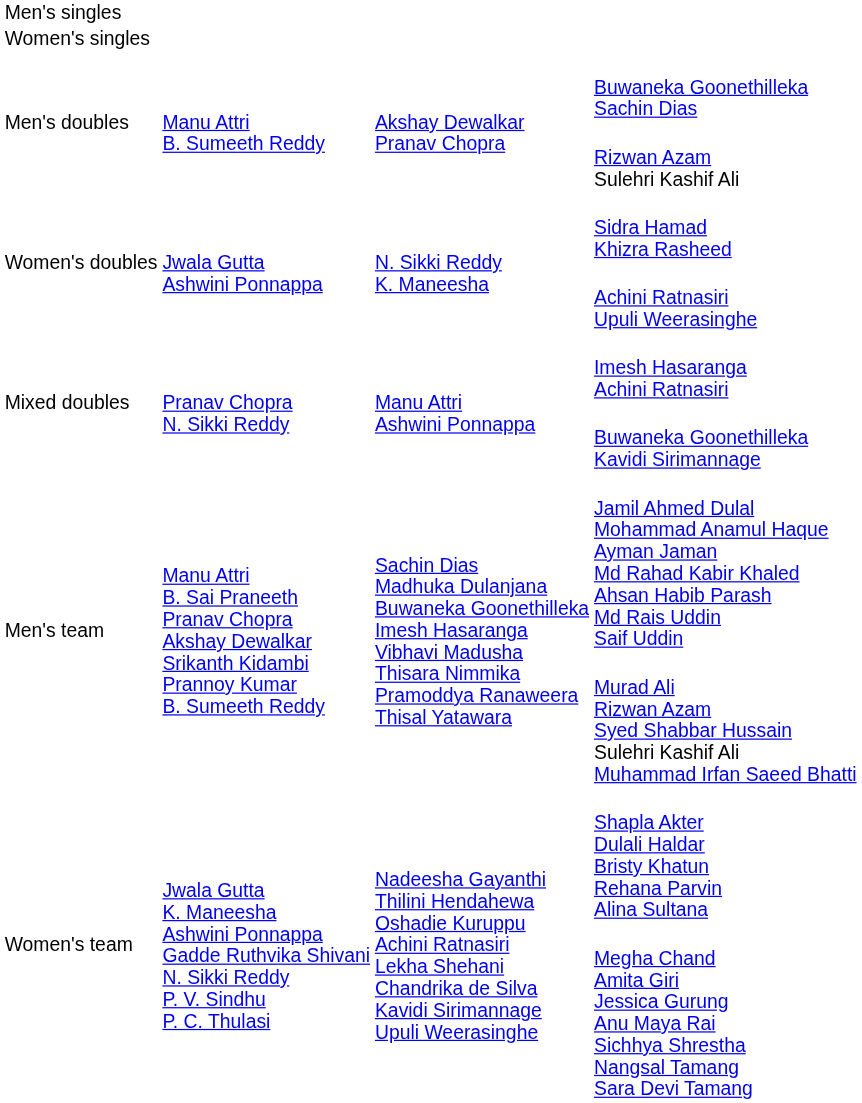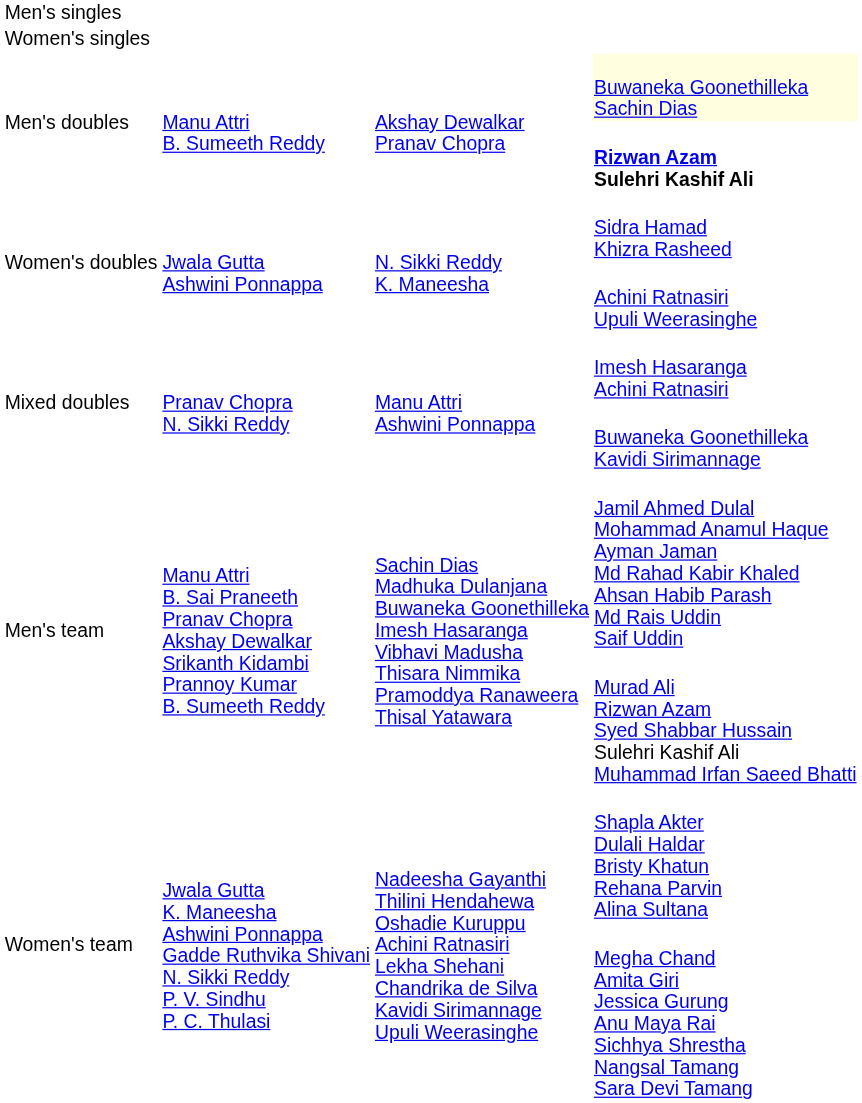(701, 98) no background -> (701, 98) lightyellow background
(667, 168) normal -> (674, 168) bold
